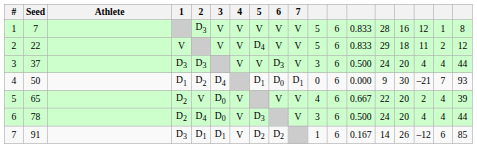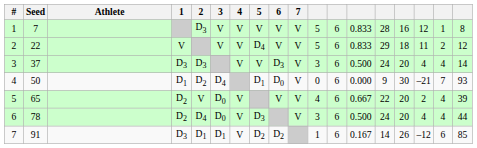(462, 64) 44 -> (462, 64) 14
(298, 81) D1 -> (298, 81) V
